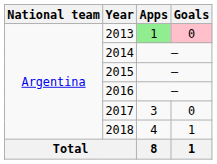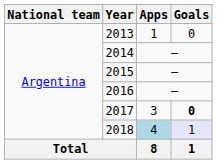(154, 33) lightgreen background -> (154, 33) no background
(192, 33) pink background -> (192, 33) no background
(192, 110) normal -> (192, 110) bold
(154, 130) no background -> (154, 130) lightblue background
(192, 130) no background -> (192, 130) lavender background
